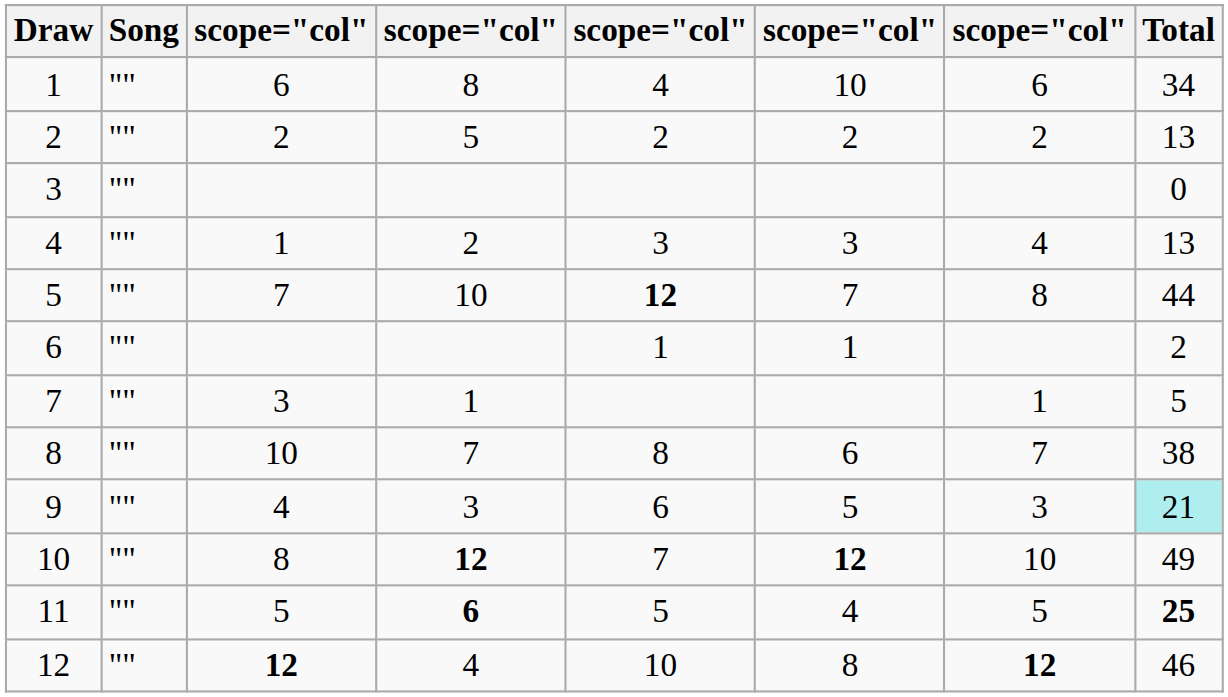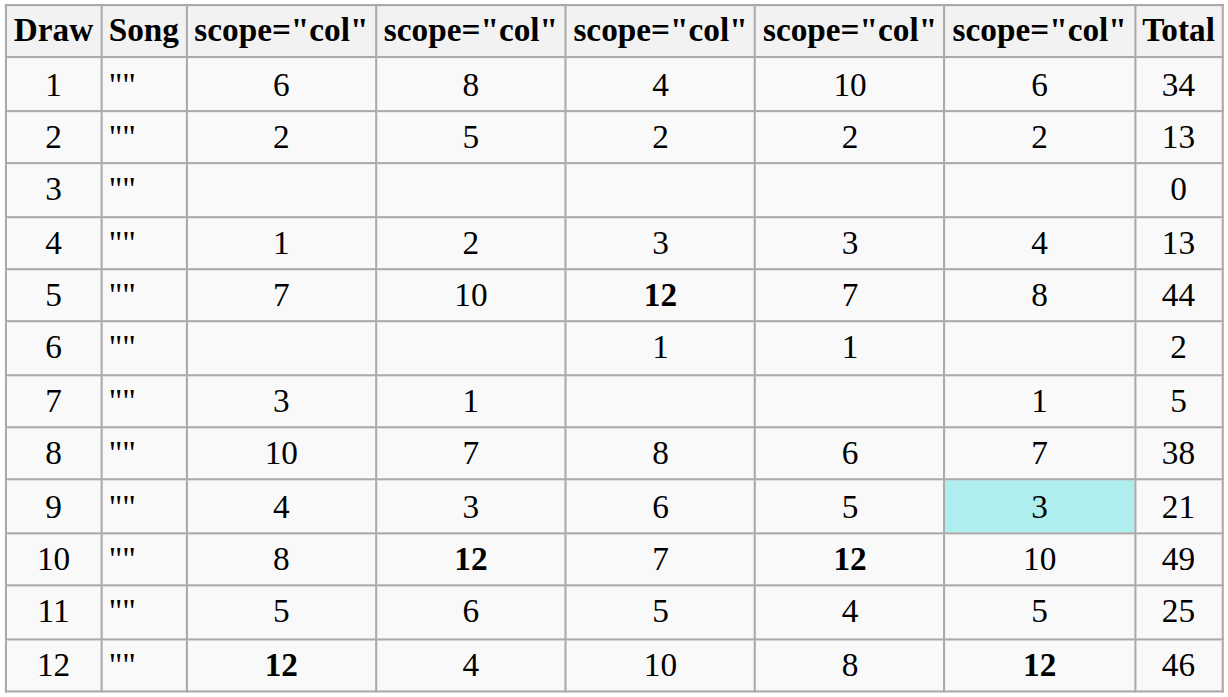(1040, 505) no background -> (1040, 505) paleturquoise background
(1178, 505) paleturquoise background -> (1178, 505) no background
(471, 611) bold -> (471, 611) normal
(1178, 611) bold -> (1178, 611) normal
